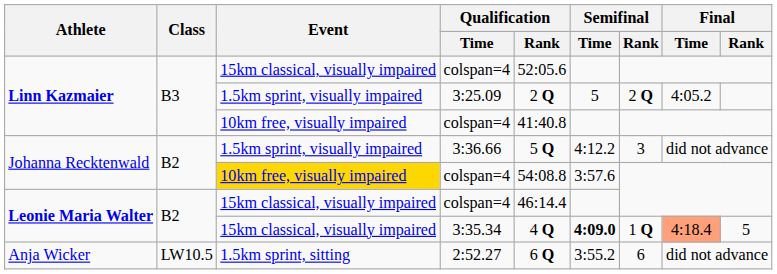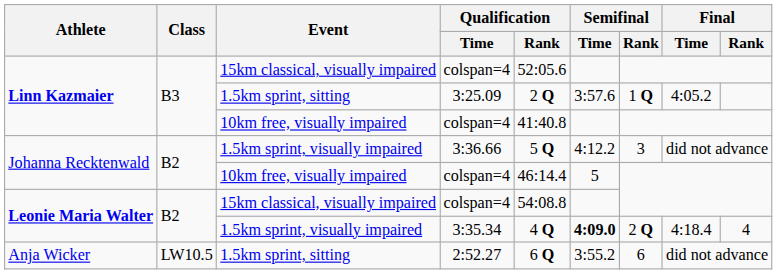(321, 96) 1.5km sprint, visually impaired -> (285, 96) 1.5km sprint, sitting
(595, 96) 5 -> (595, 96) 3:57.6
(641, 96) 2 Q -> (641, 96) 1 Q
(313, 176) gold background -> (313, 176) no background
(542, 176) 54:08.8 -> (542, 176) 46:14.4
(595, 176) 3:57.6 -> (595, 176) 5
(542, 202) 46:14.4 -> (542, 202) 54:08.8
(328, 229) 15km classical, visually impaired -> (321, 229) 1.5km sprint, visually impaired
(641, 229) 1 Q -> (641, 229) 2 Q
(691, 229) lightsalmon background -> (691, 229) no background
(746, 229) 5 -> (746, 229) 4
